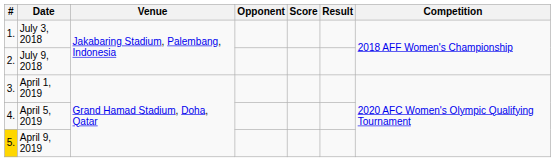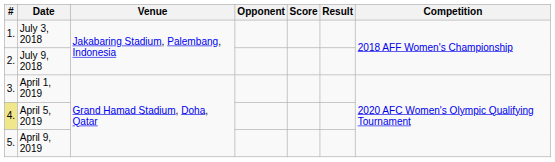(11, 116) no background -> (11, 116) khaki background
(11, 143) gold background -> (11, 143) no background
